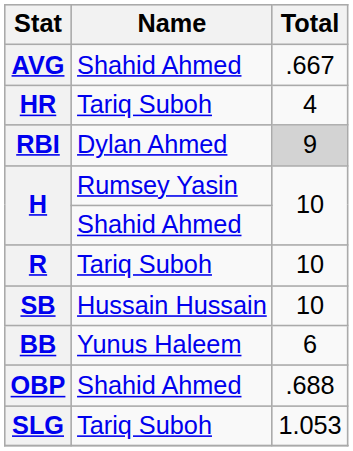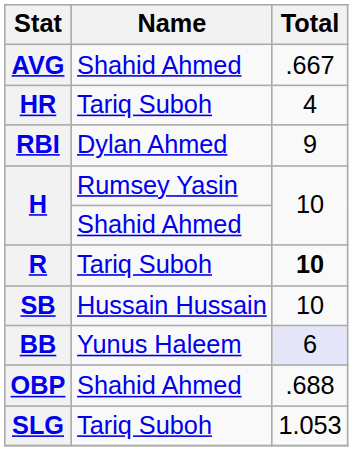(310, 144) lightgrey background -> (310, 144) no background
(310, 265) normal -> (310, 265) bold
(310, 345) no background -> (310, 345) lavender background
